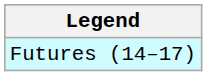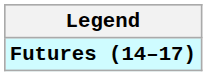(103, 54) normal -> (103, 54) bold
